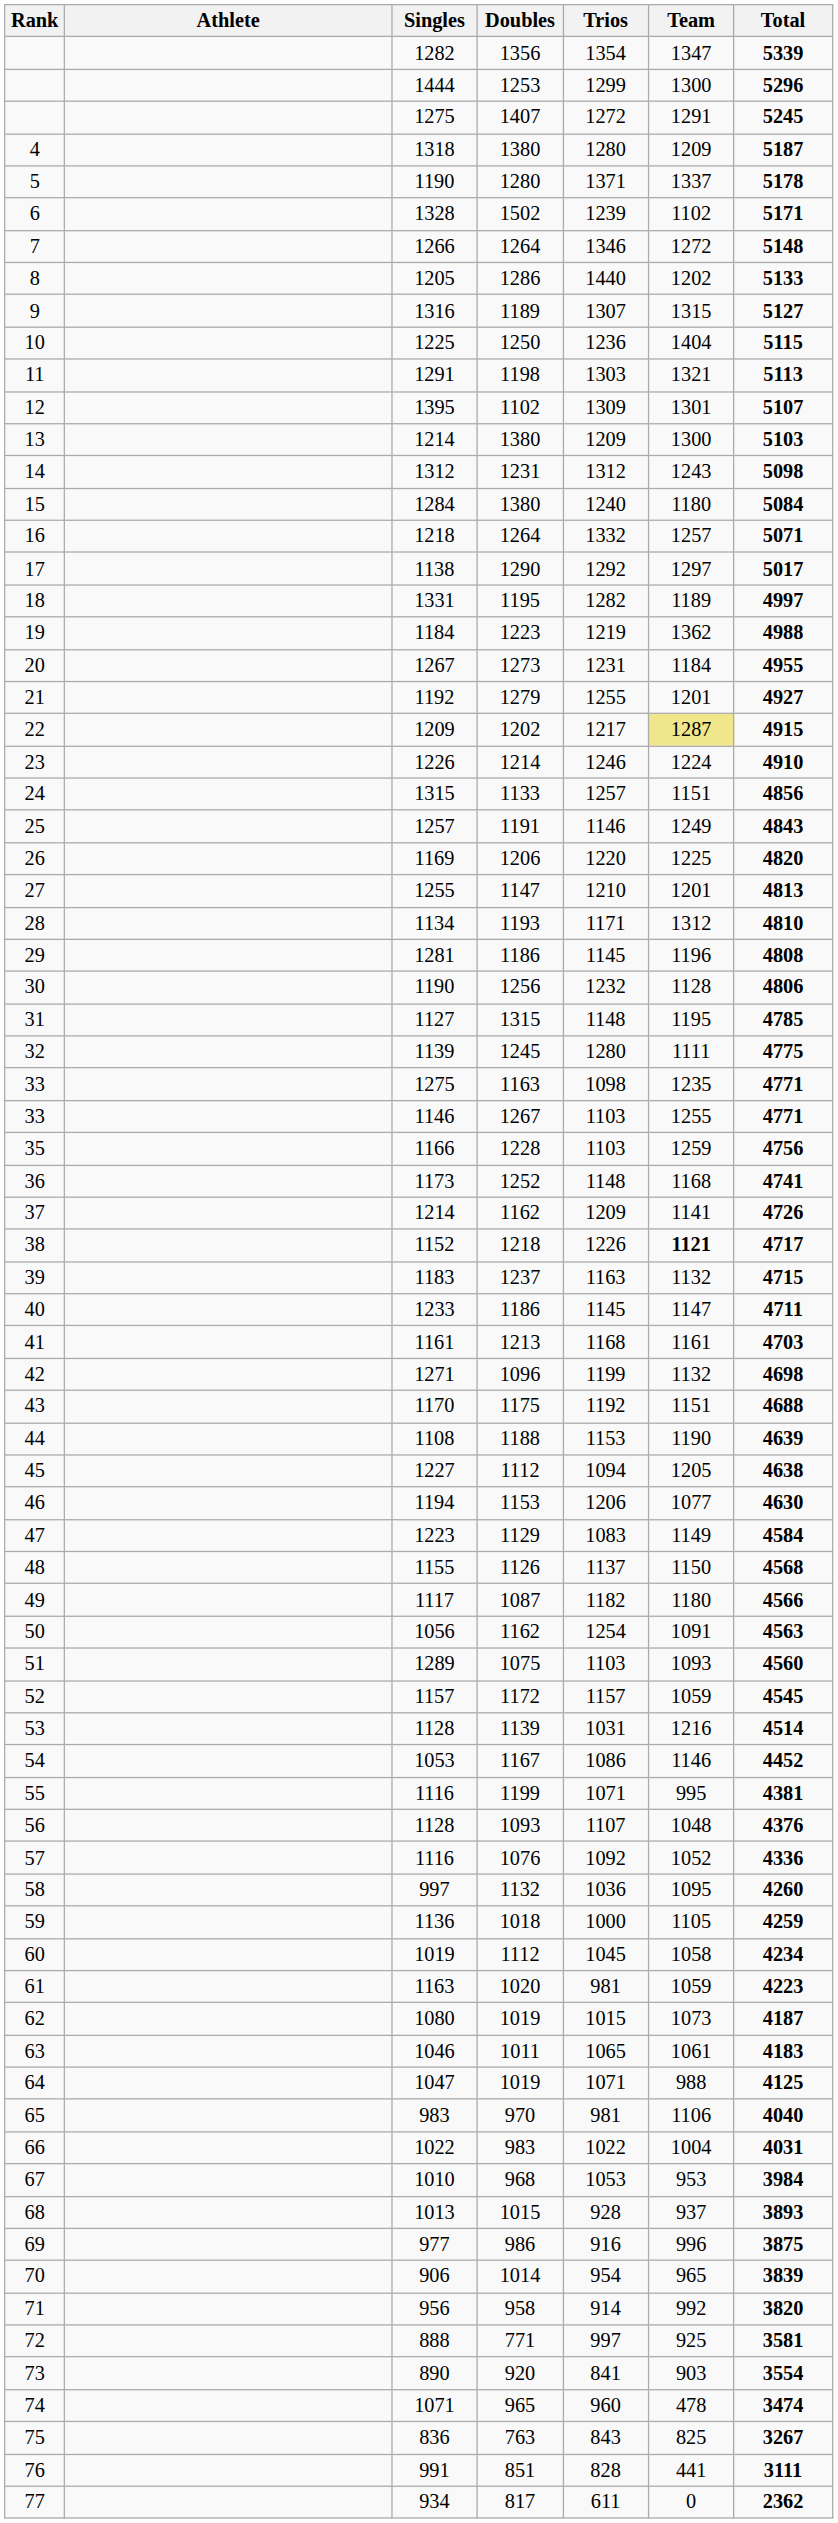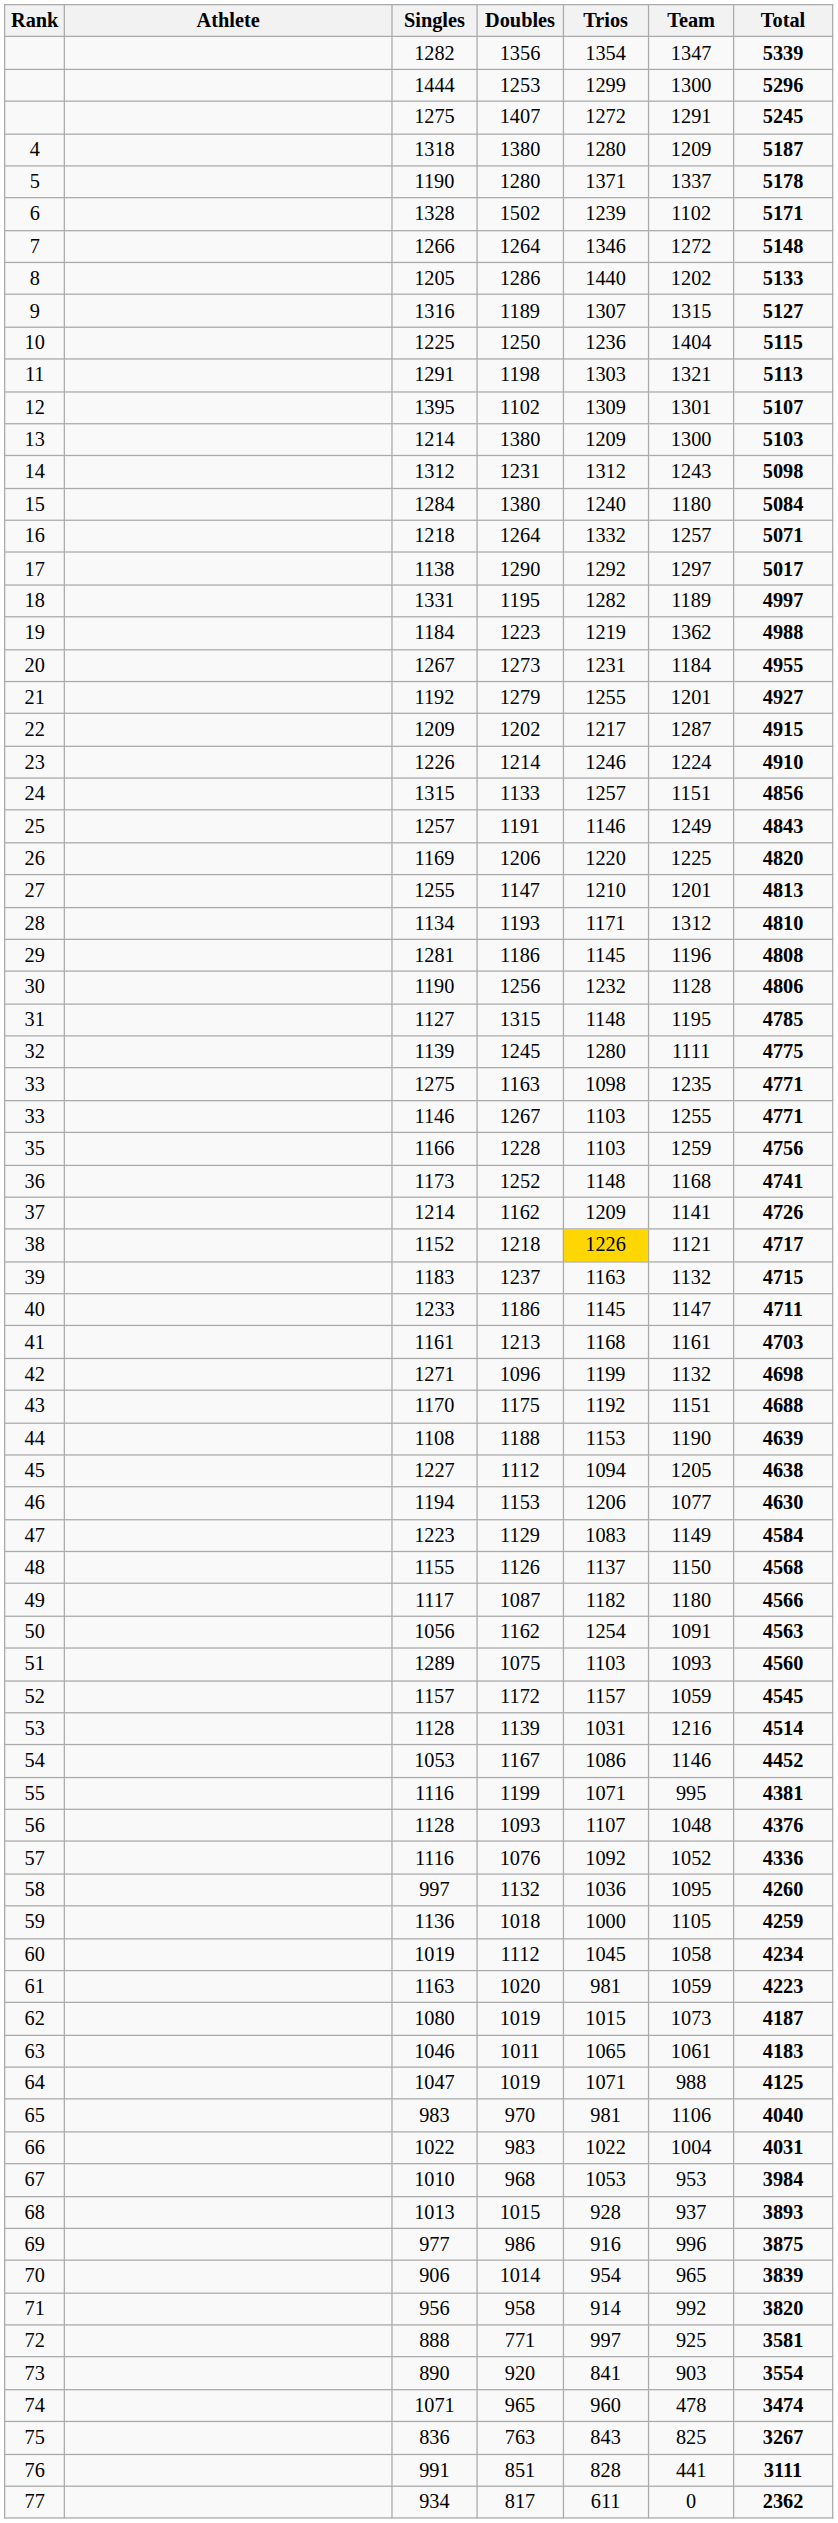(691, 729) khaki background -> (691, 729) no background
(606, 1245) no background -> (606, 1245) gold background
(691, 1245) bold -> (691, 1245) normal
